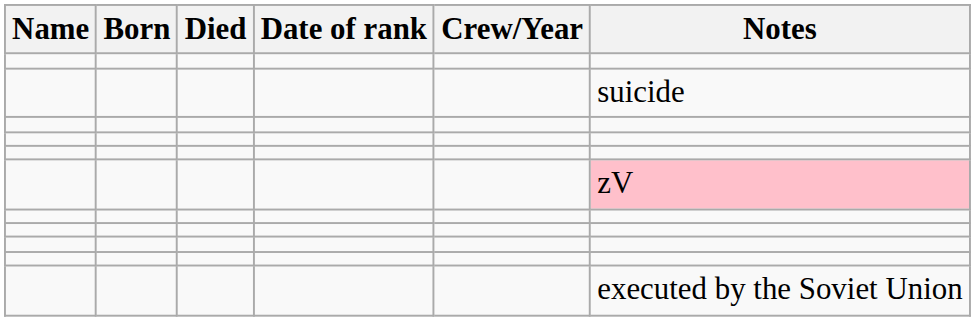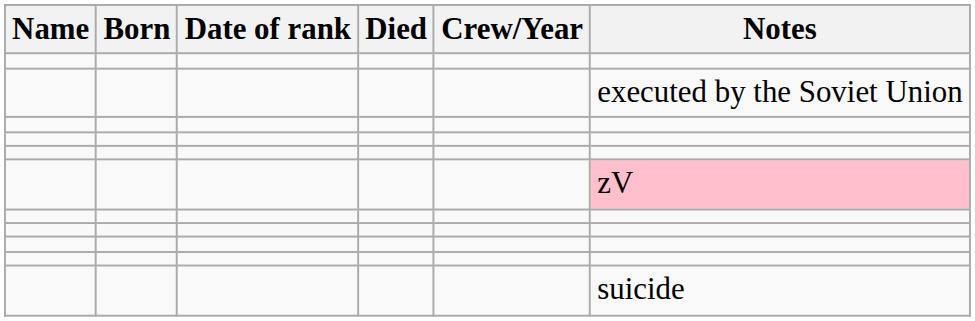columns swapped: (216, 28) <-> (344, 28)
(641, 92) suicide -> (780, 92) executed by the Soviet Union
(780, 289) executed by the Soviet Union -> (641, 289) suicide
